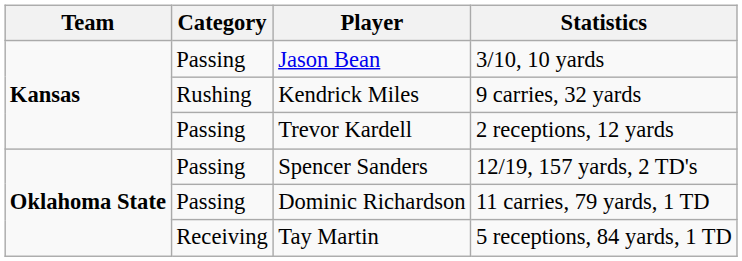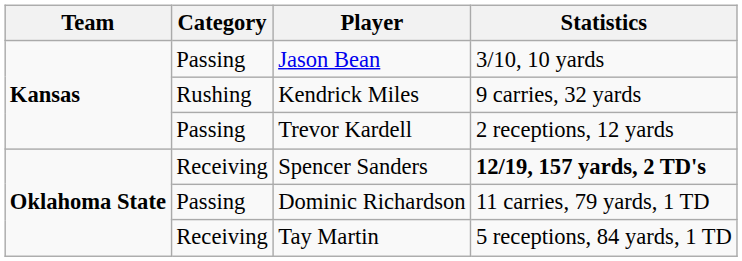(211, 166) Passing -> (222, 166) Receiving
(587, 166) normal -> (591, 166) bold
